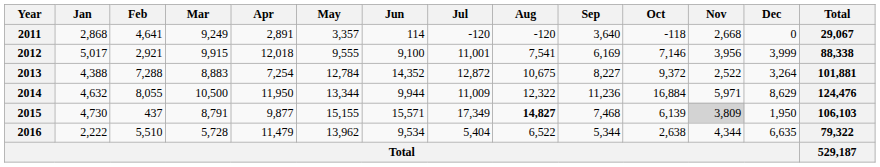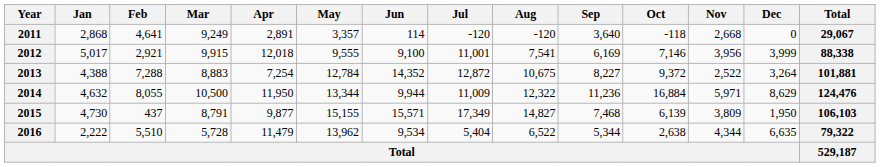(539, 113) bold -> (539, 113) normal
(728, 113) lightgrey background -> (728, 113) no background
